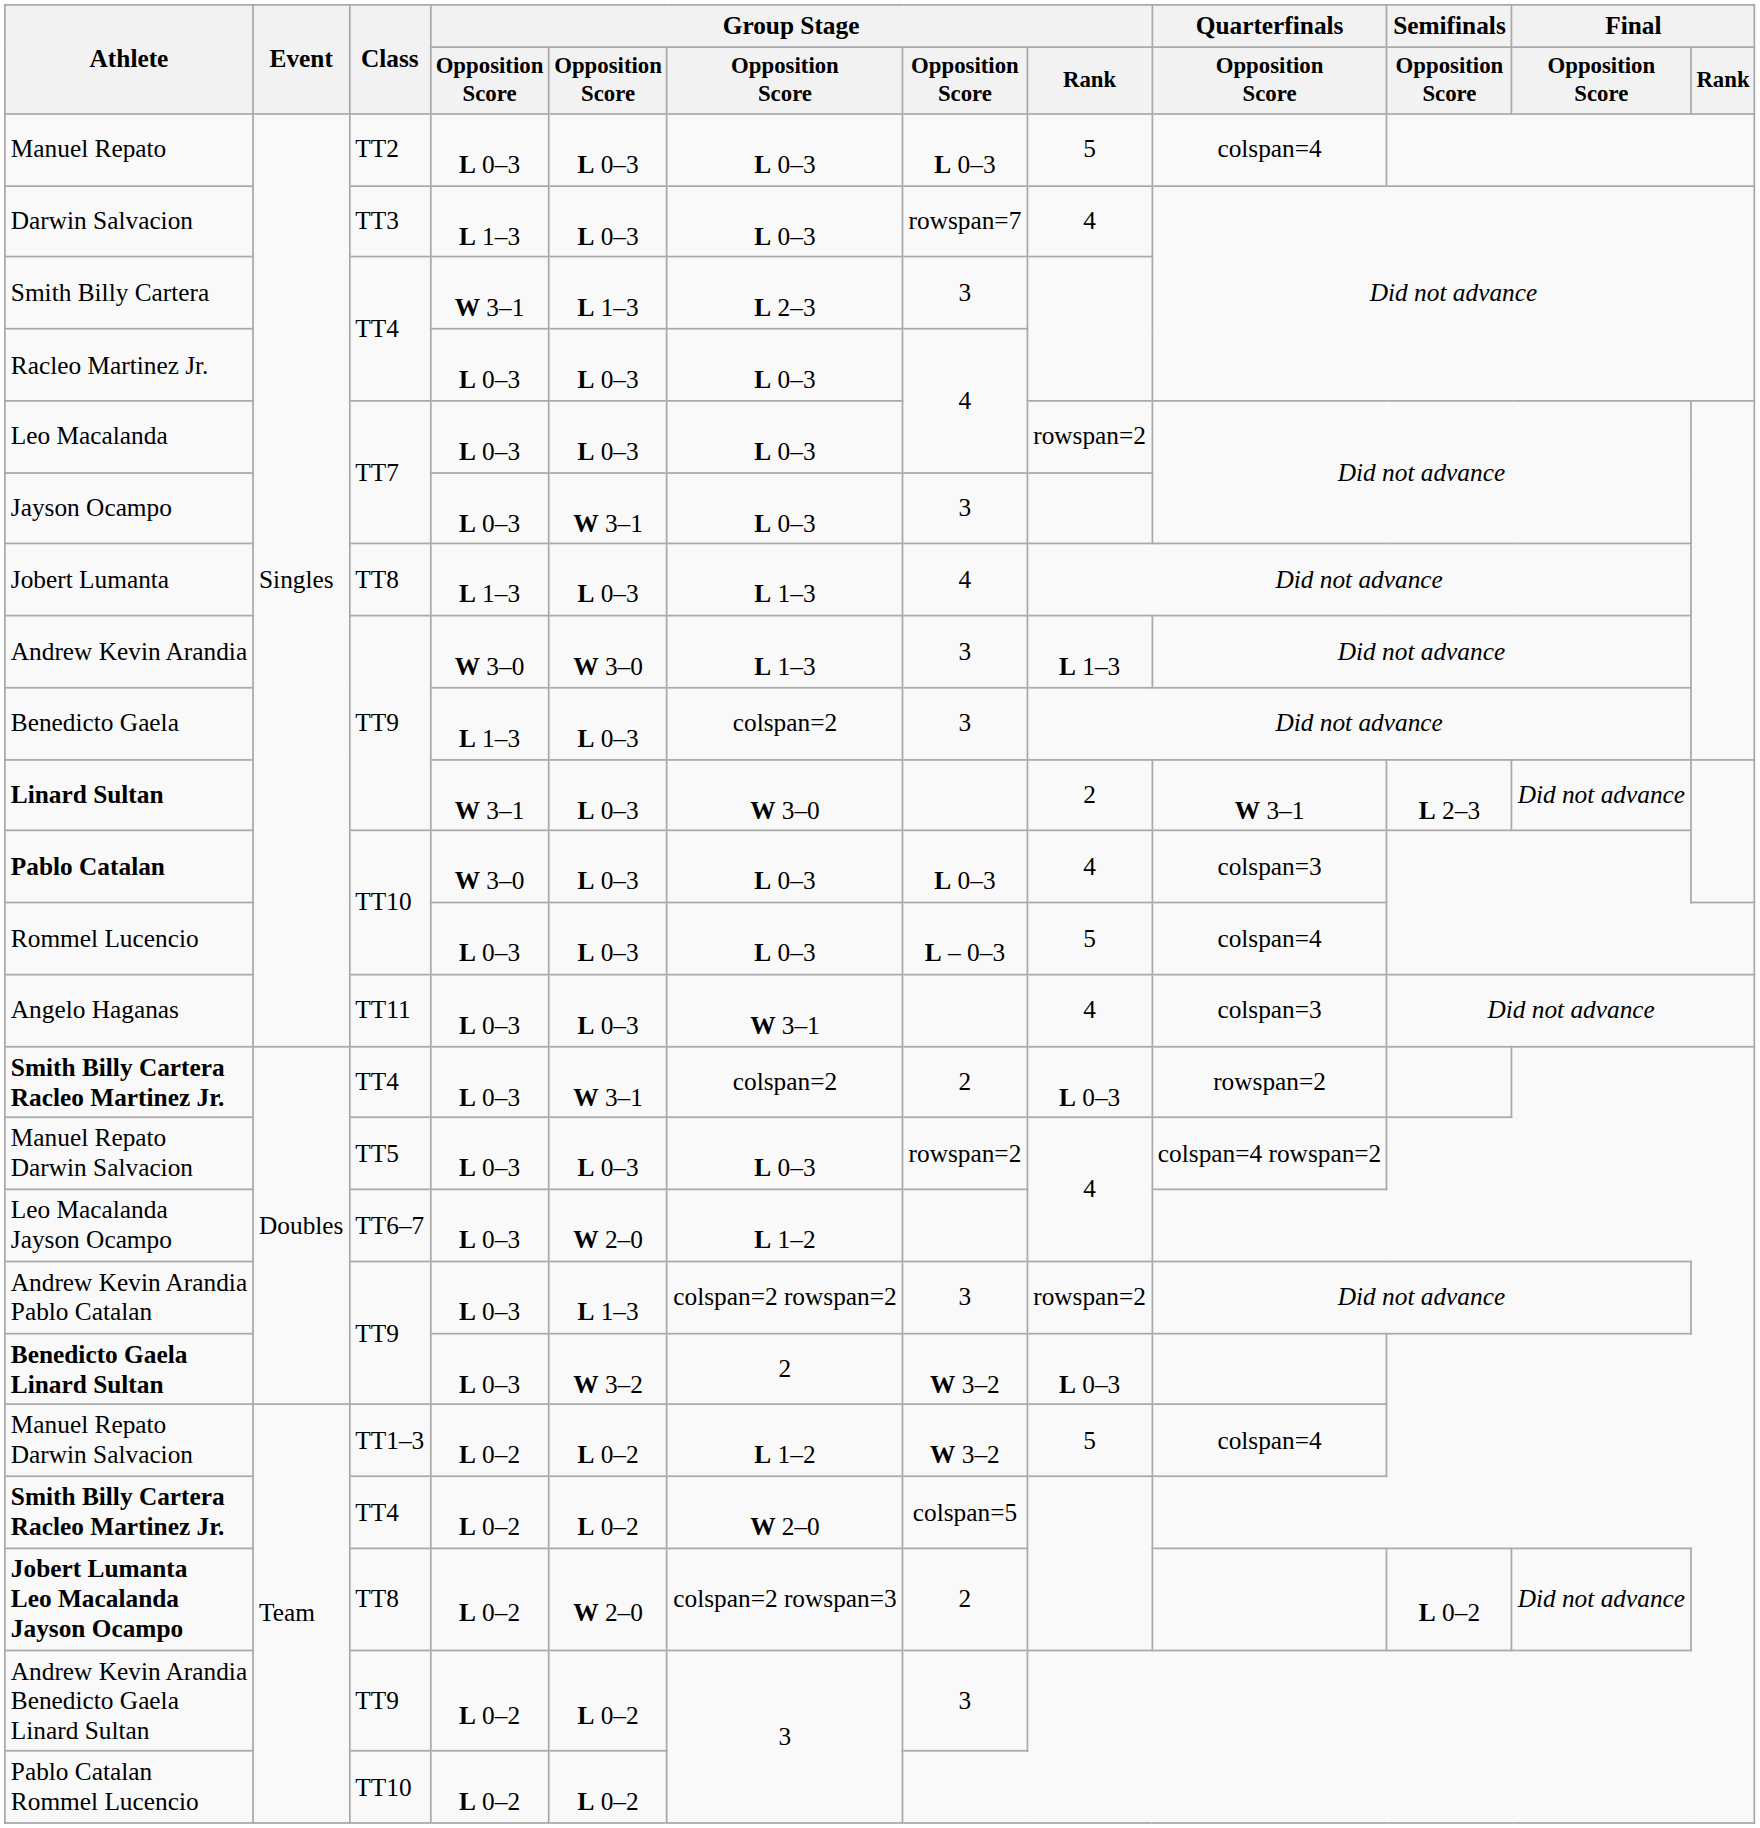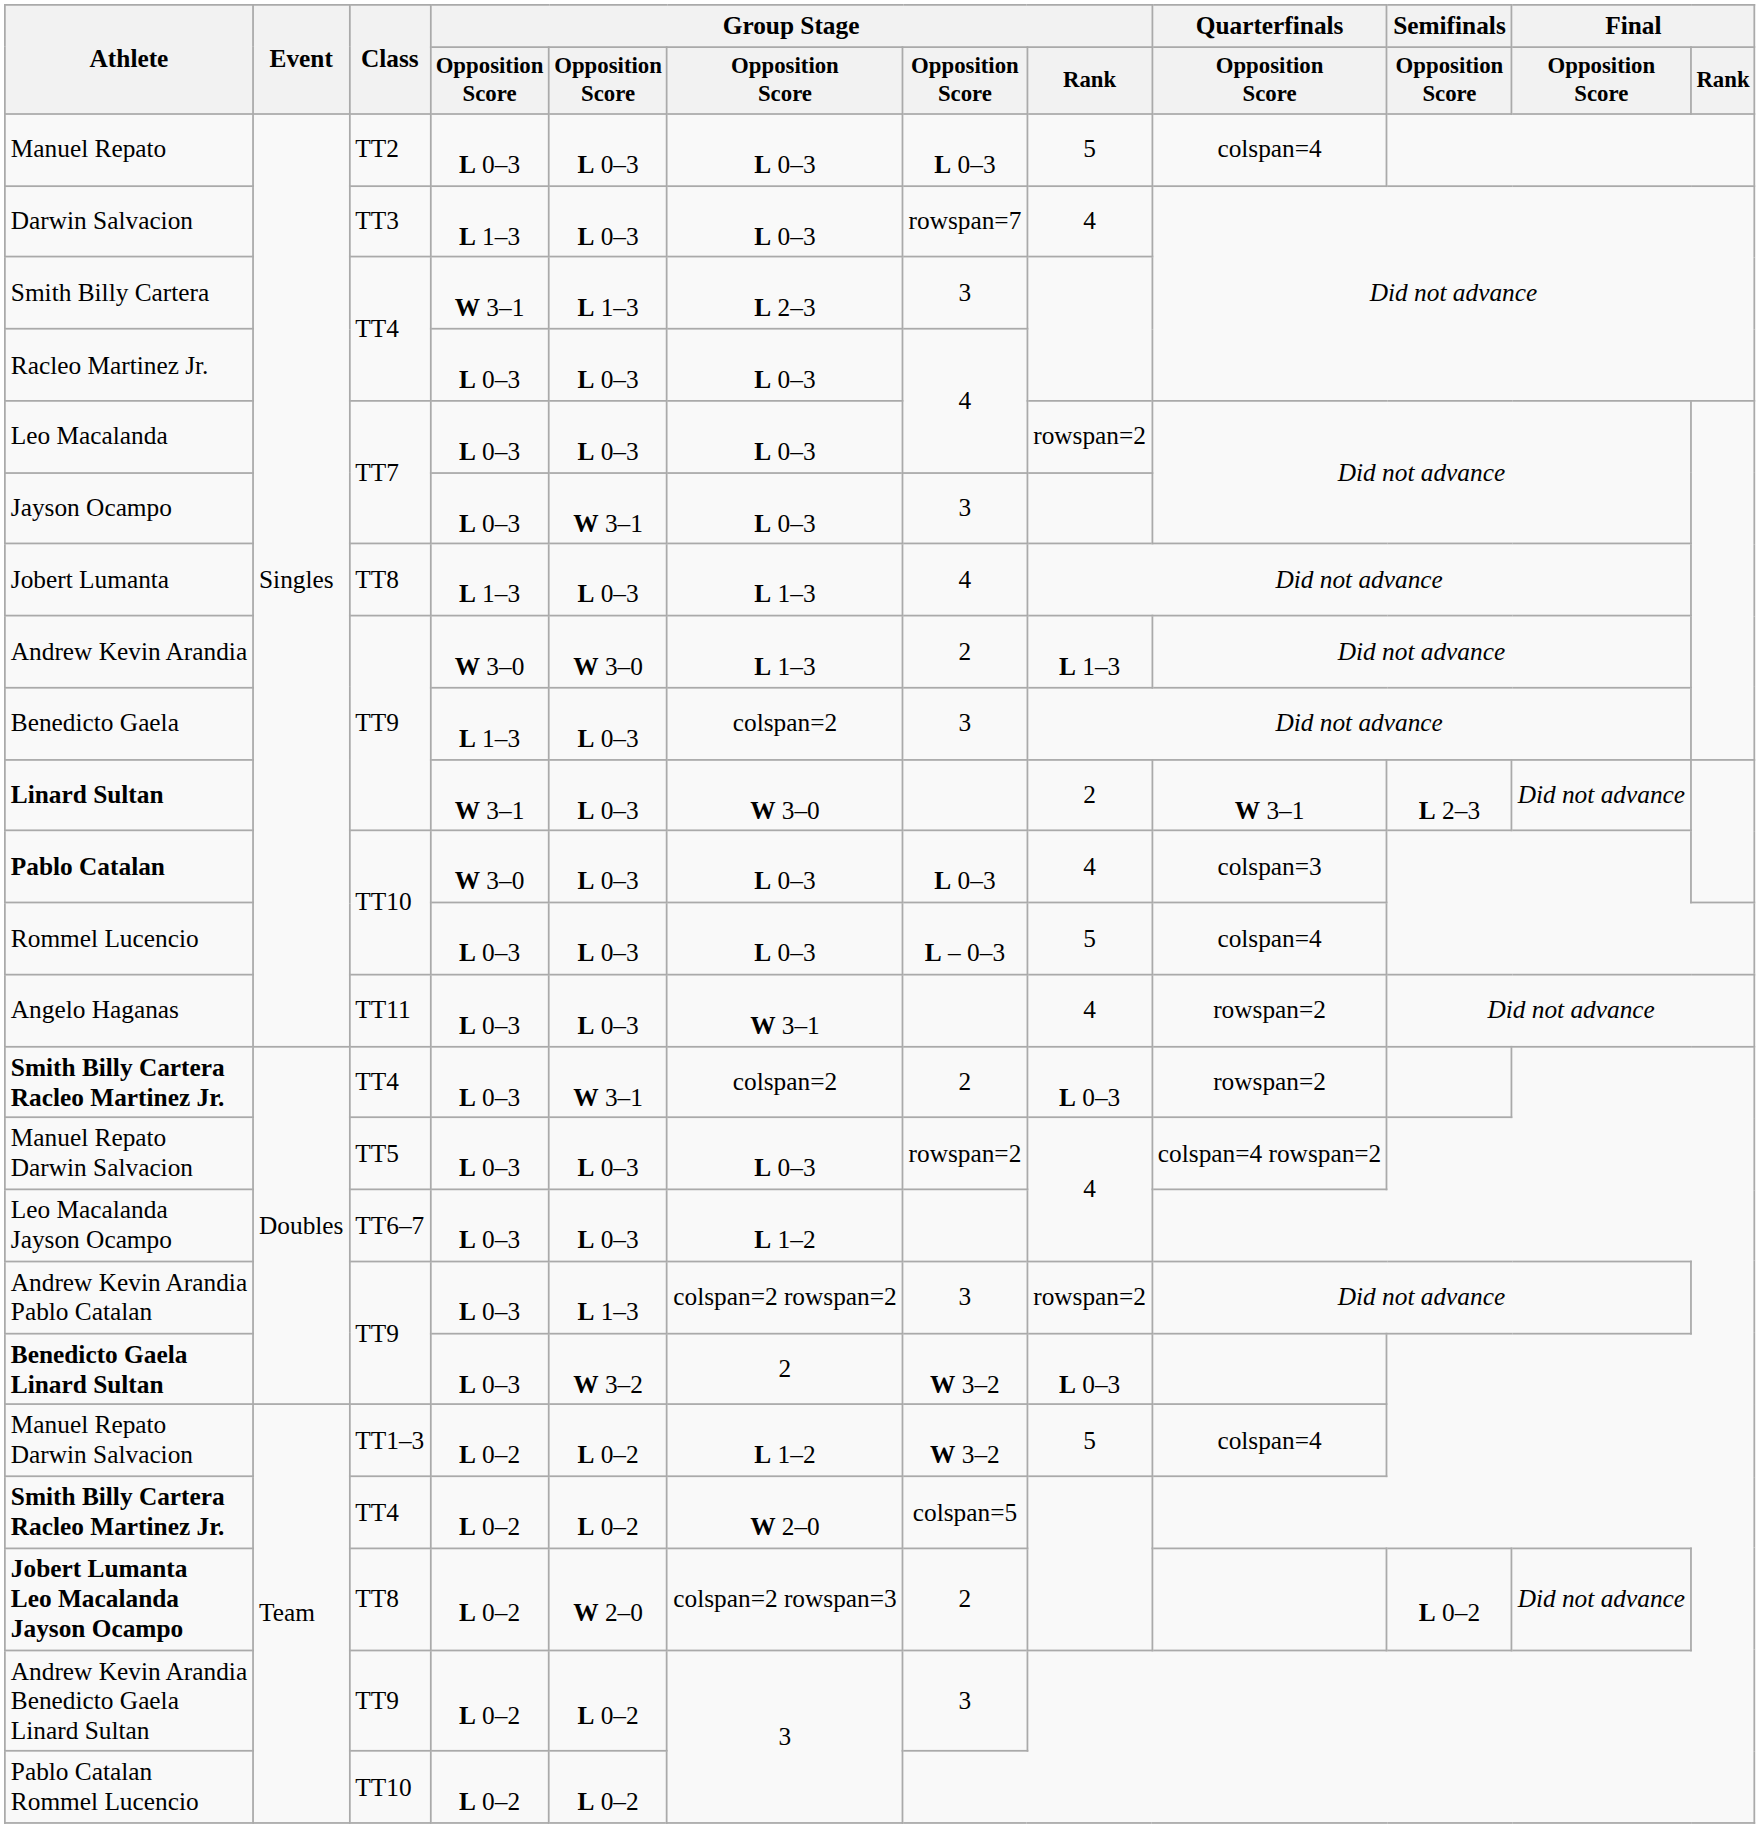(965, 651) 3 -> (965, 651) 2
(1270, 1010) colspan=3 -> (1270, 1010) rowspan=2
(608, 1240) W 2–0 -> (608, 1240) L 0–3
